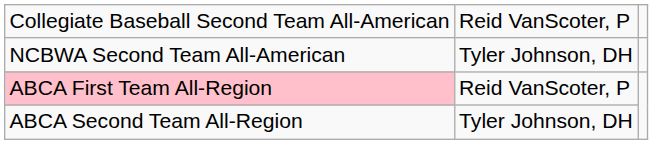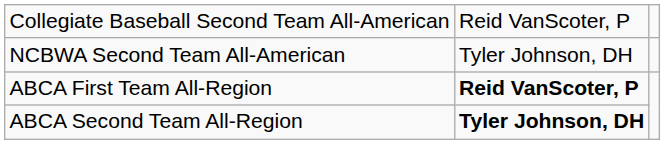(141, 88) pink background -> (141, 88) no background
(545, 88) normal -> (549, 88) bold
(546, 121) normal -> (552, 121) bold
